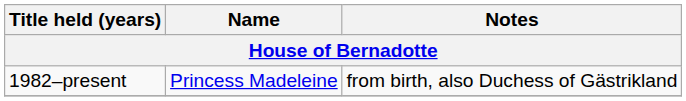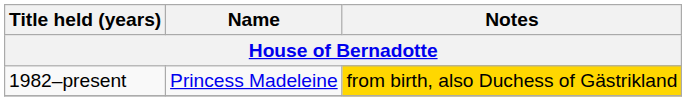(512, 80) no background -> (512, 80) gold background
